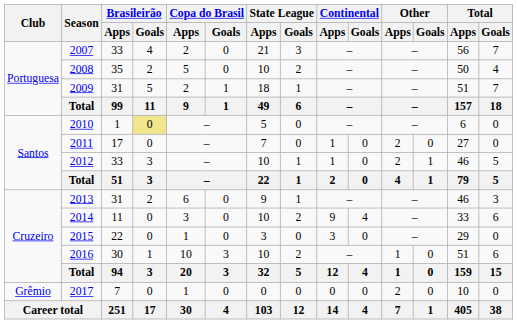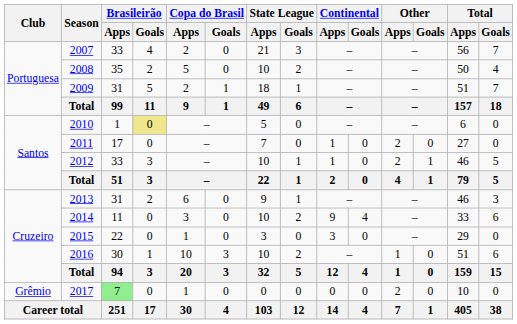(117, 291) no background -> (117, 291) lightgreen background
